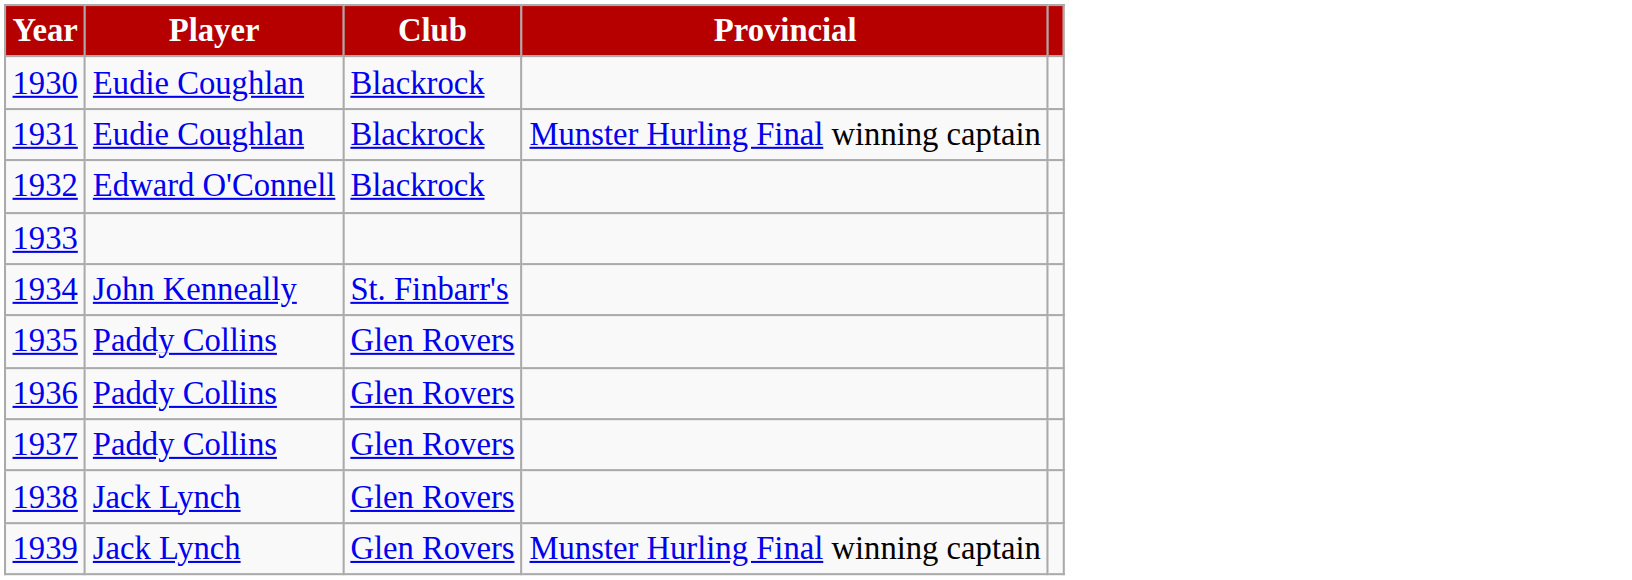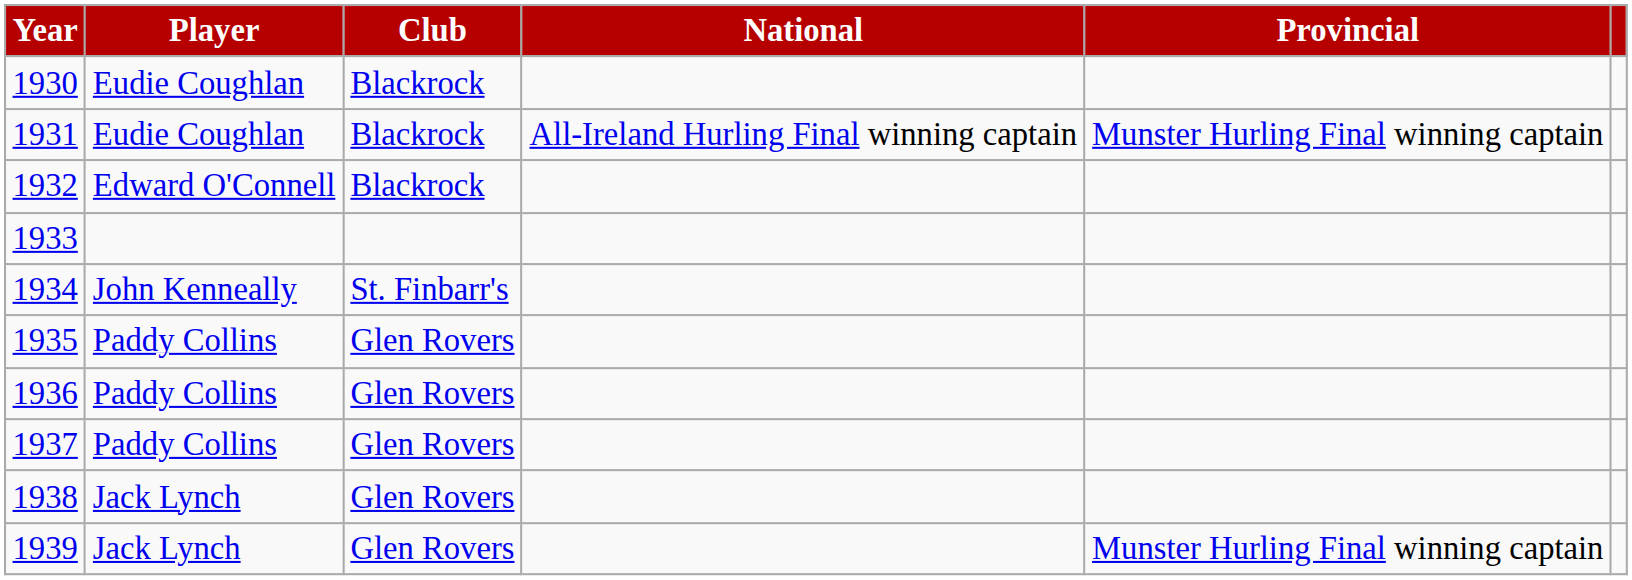+ column: (803, 30)
